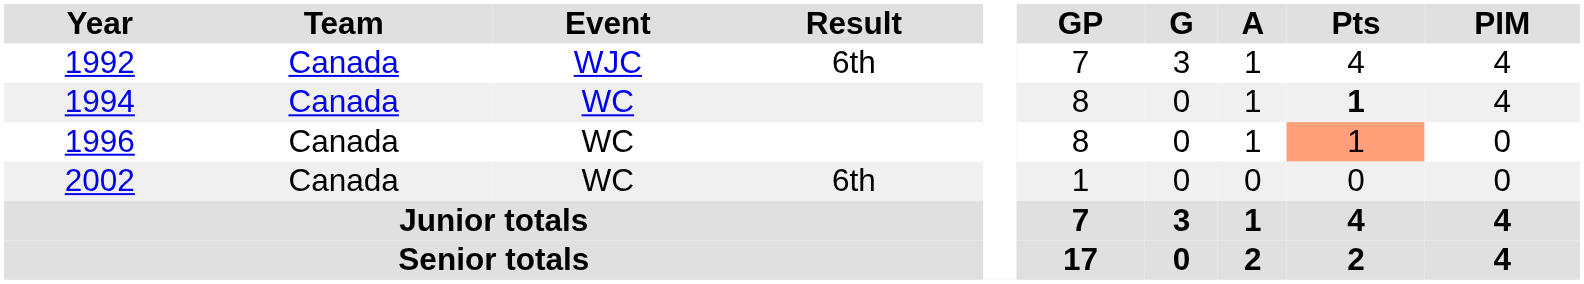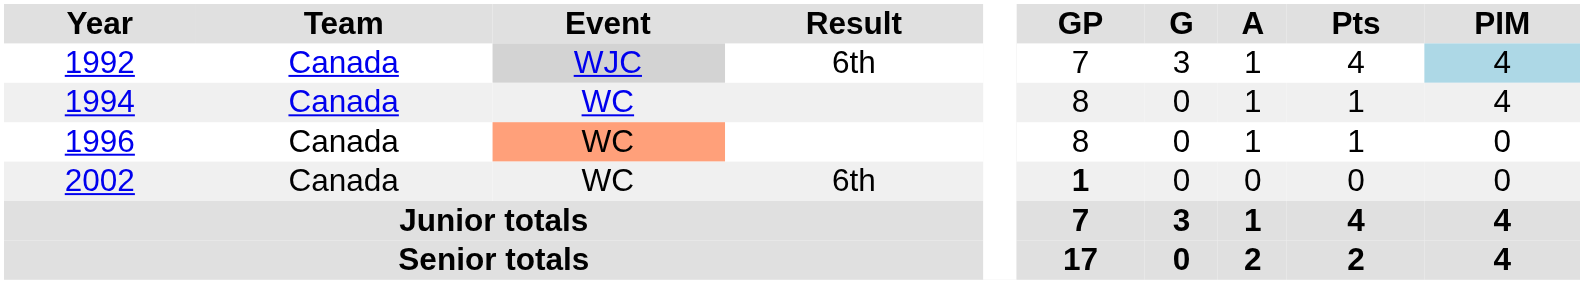(608, 62) no background -> (608, 62) lightgrey background
(1502, 62) no background -> (1502, 62) lightblue background
(1356, 102) bold -> (1356, 102) normal
(608, 141) no background -> (608, 141) lightsalmon background
(1356, 141) lightsalmon background -> (1356, 141) no background
(1081, 180) normal -> (1081, 180) bold
